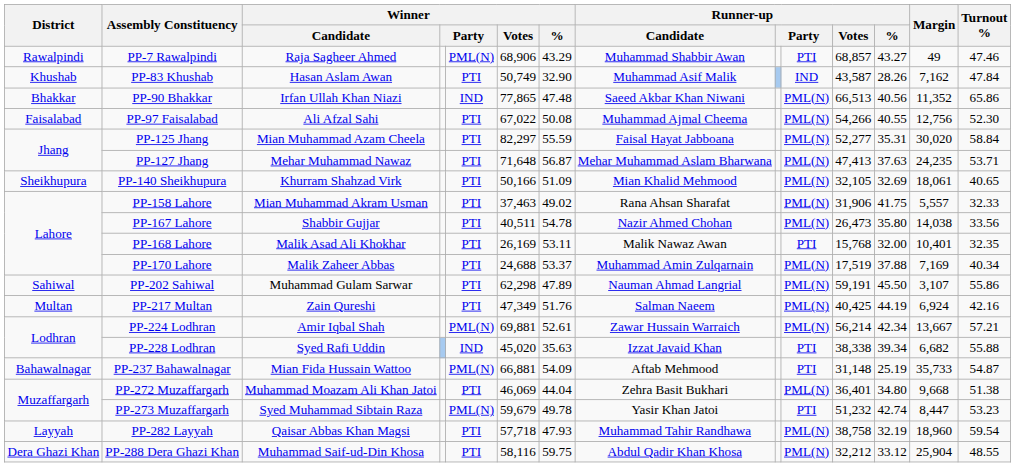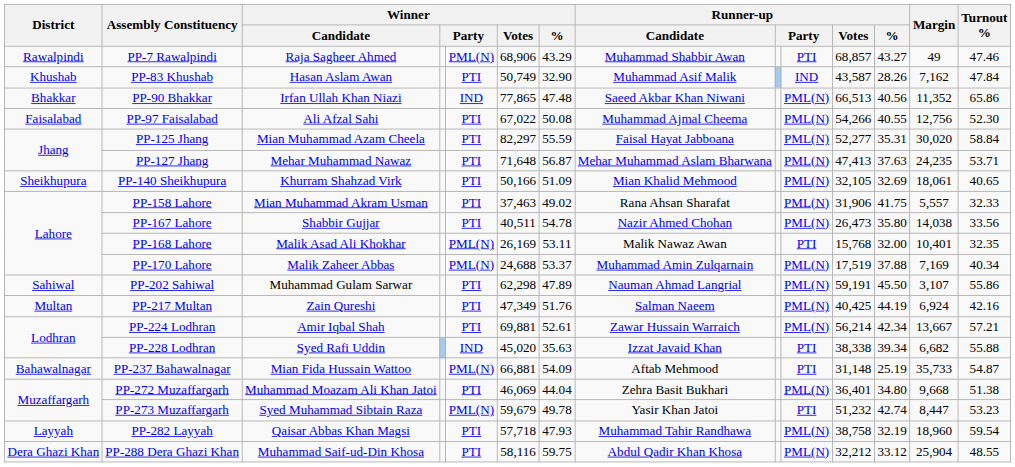(471, 243) PTI -> (471, 243) PML(N)
(471, 264) PTI -> (471, 264) PML(N)
(471, 327) PML(N) -> (471, 327) PTI
